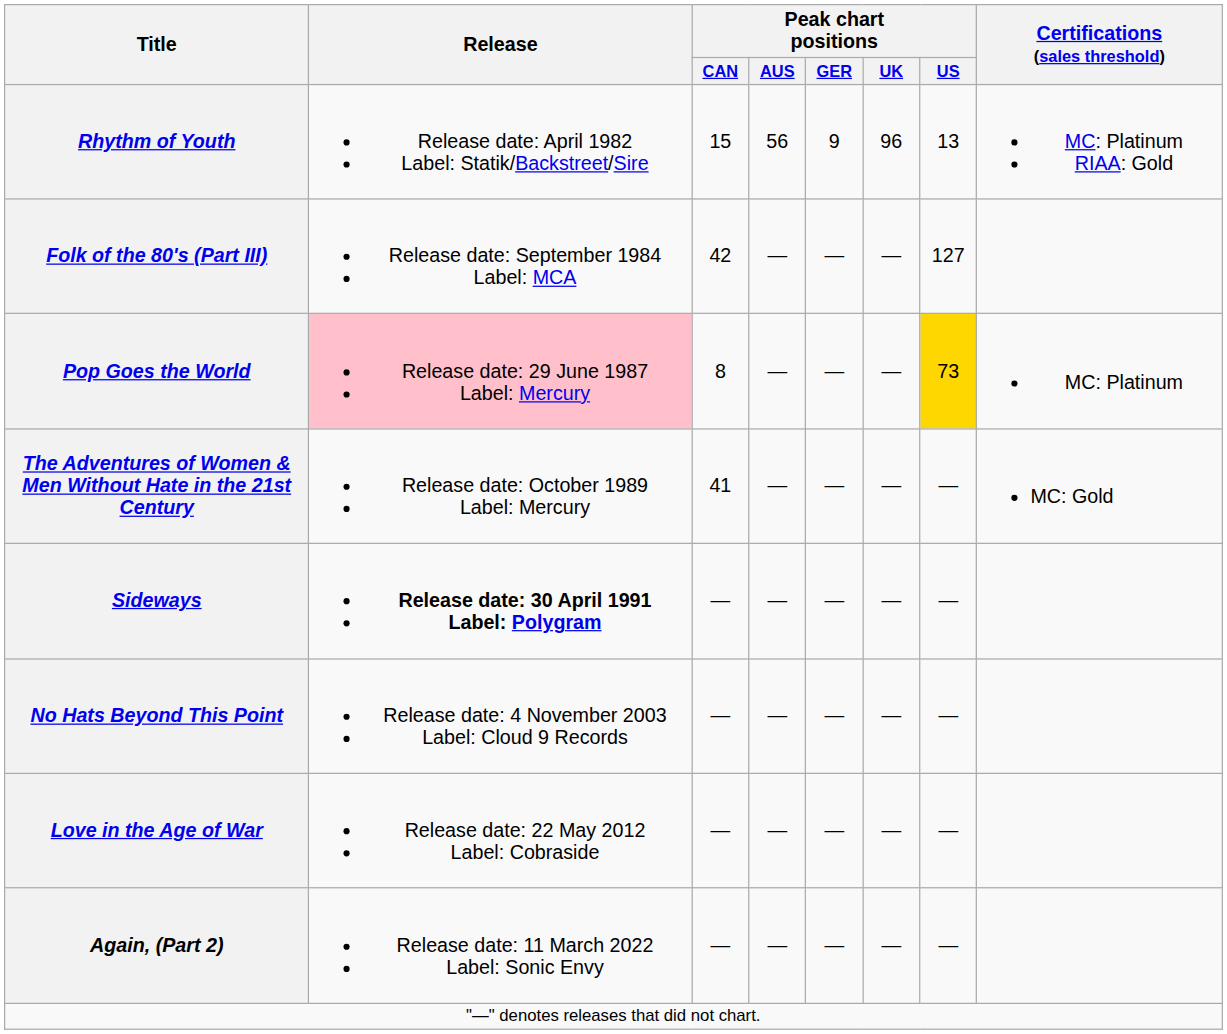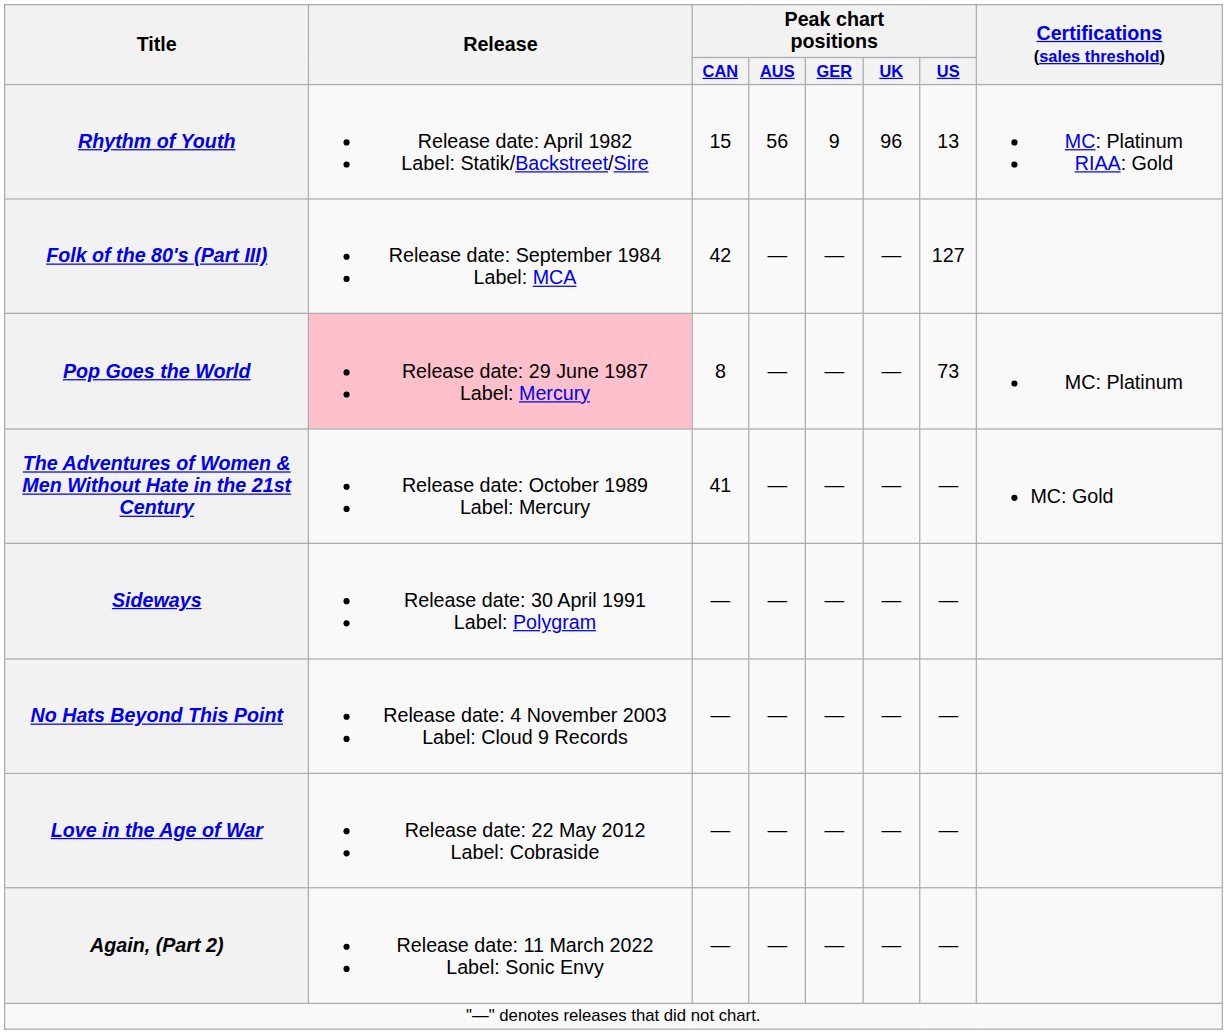(948, 371) gold background -> (948, 371) no background
(500, 612) bold -> (500, 612) normal
